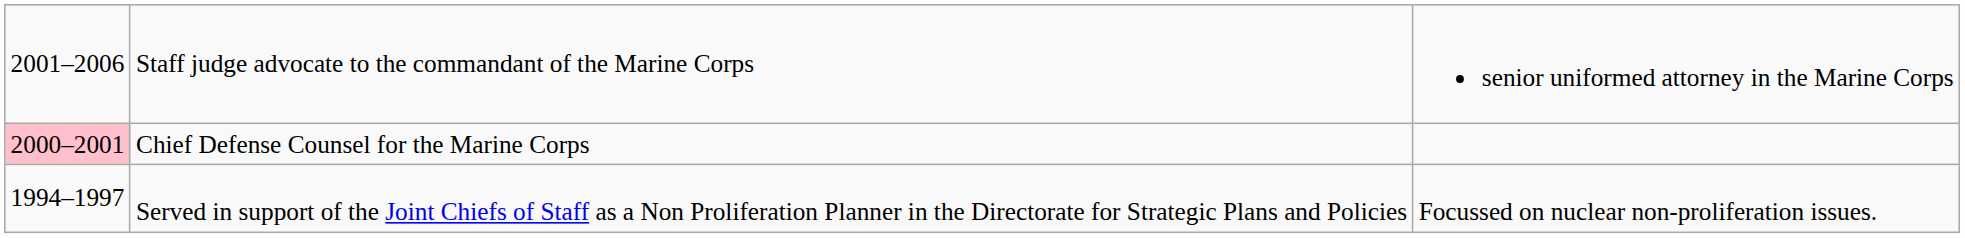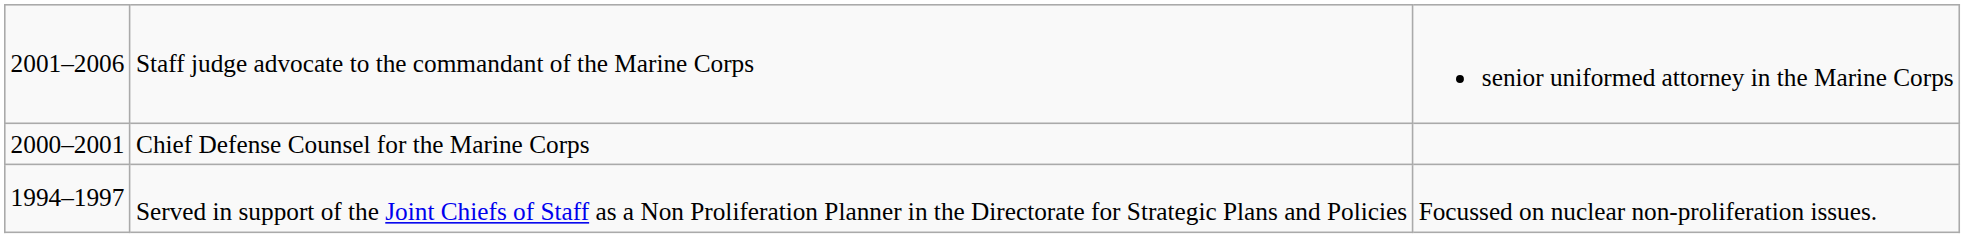(67, 143) pink background -> (67, 143) no background
